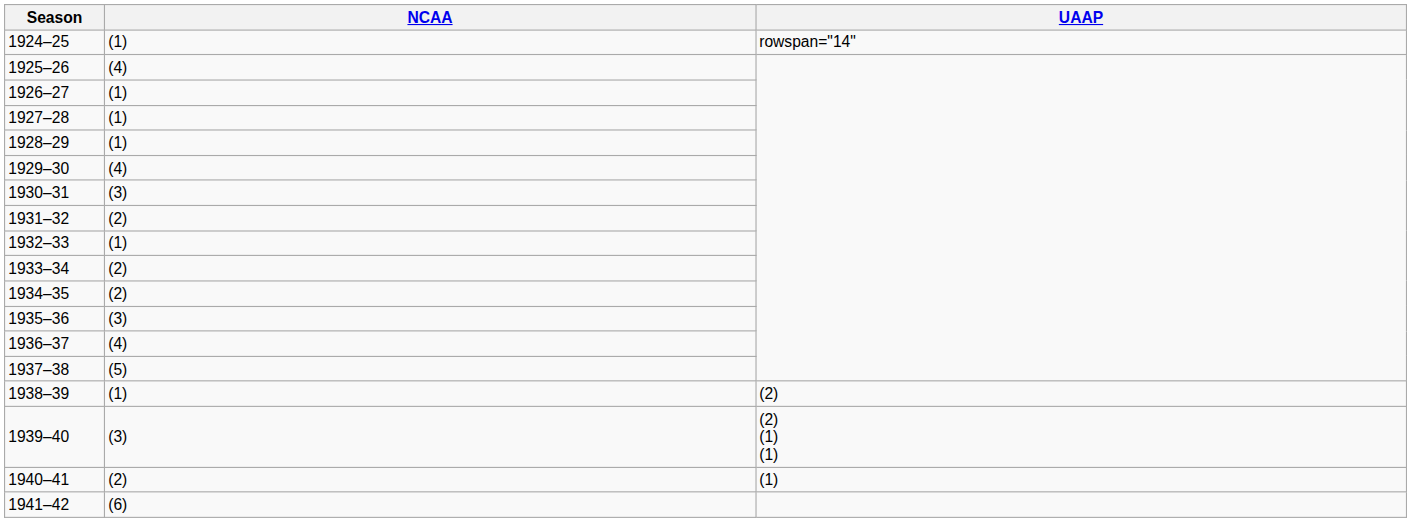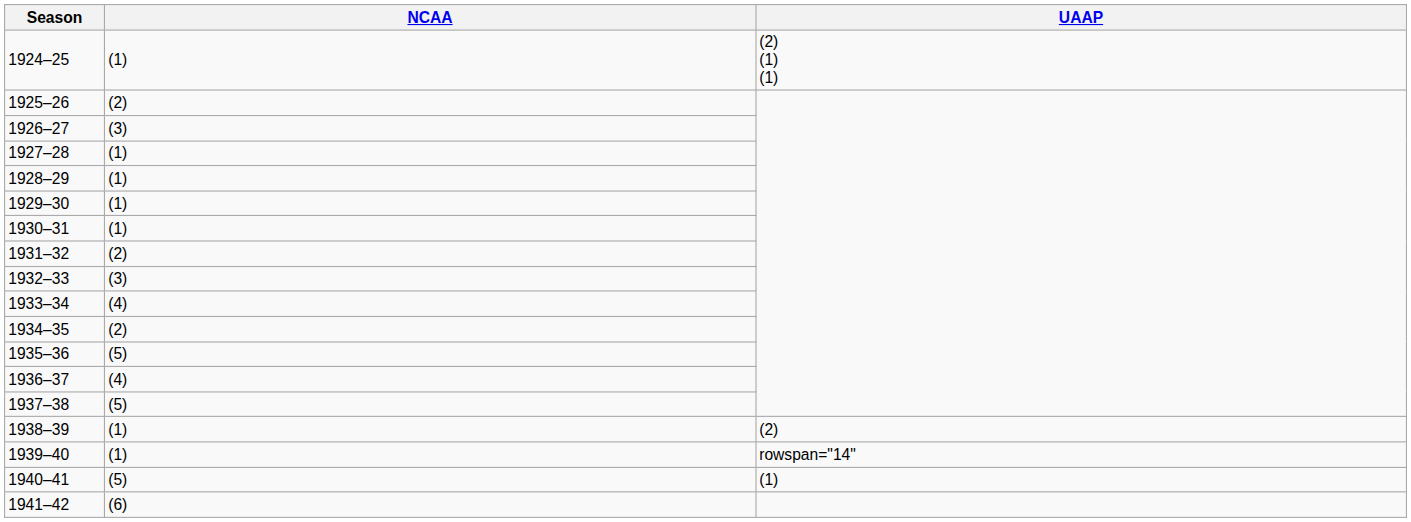(808, 42) rowspan="14" -> (769, 60) (2) (1) (1)
(118, 67) (4) -> (118, 103) (2)
(118, 93) (1) -> (118, 128) (3)
(118, 168) (4) -> (118, 203) (1)
(118, 193) (3) -> (118, 229) (1)
(118, 243) (1) -> (118, 279) (3)
(118, 268) (2) -> (118, 304) (4)
(118, 319) (3) -> (118, 354) (5)
(118, 437) (3) -> (118, 455) (1)
(769, 437) (2) (1) (1) -> (808, 455) rowspan="14"
(118, 480) (2) -> (118, 480) (5)
